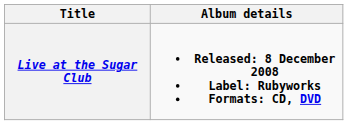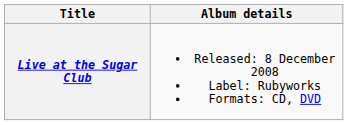(247, 79) bold -> (247, 79) normal
